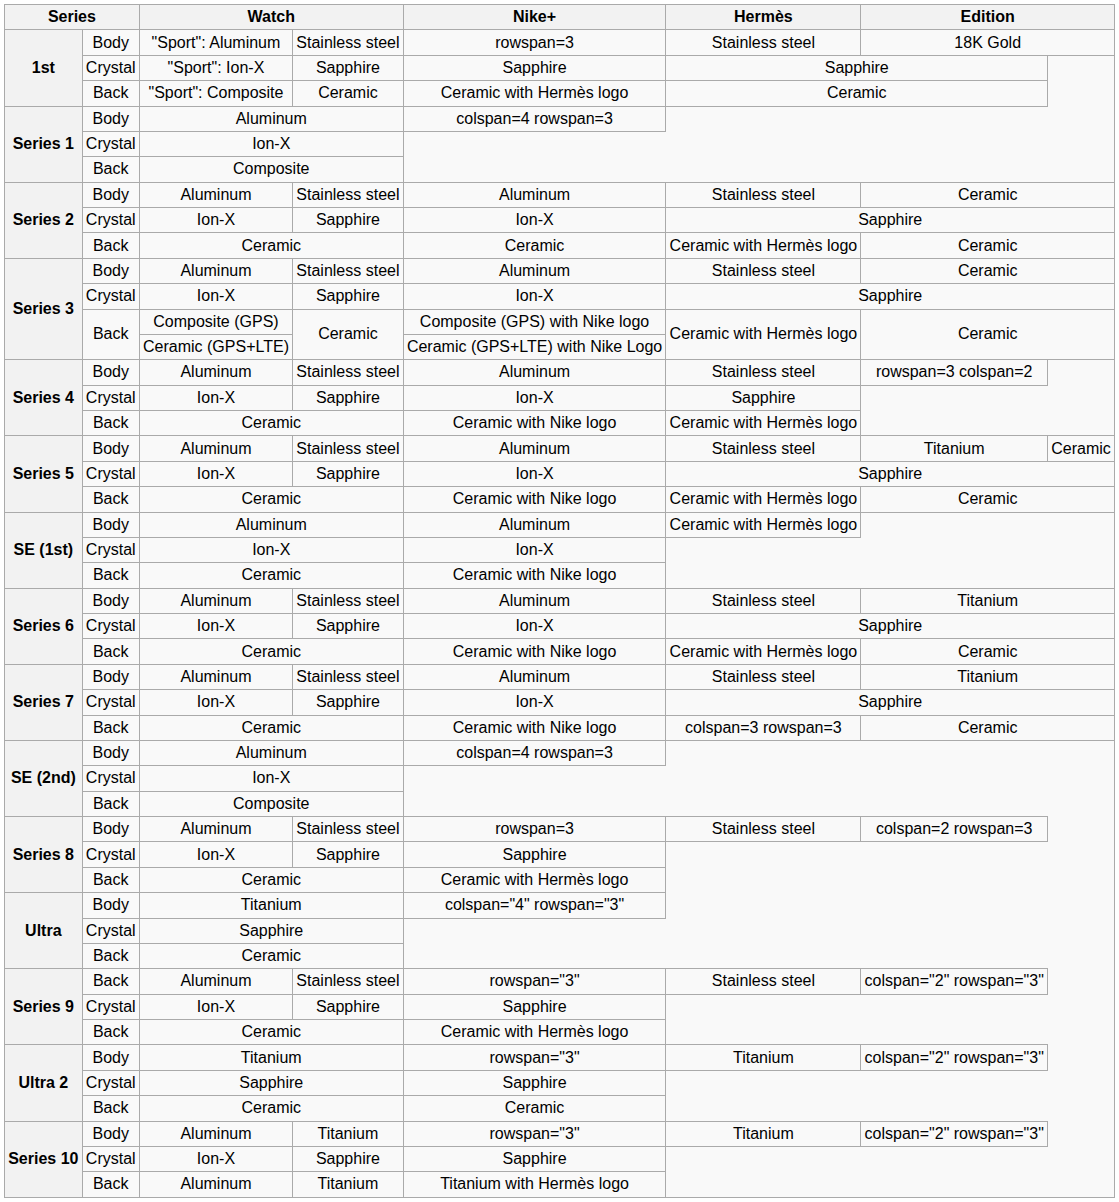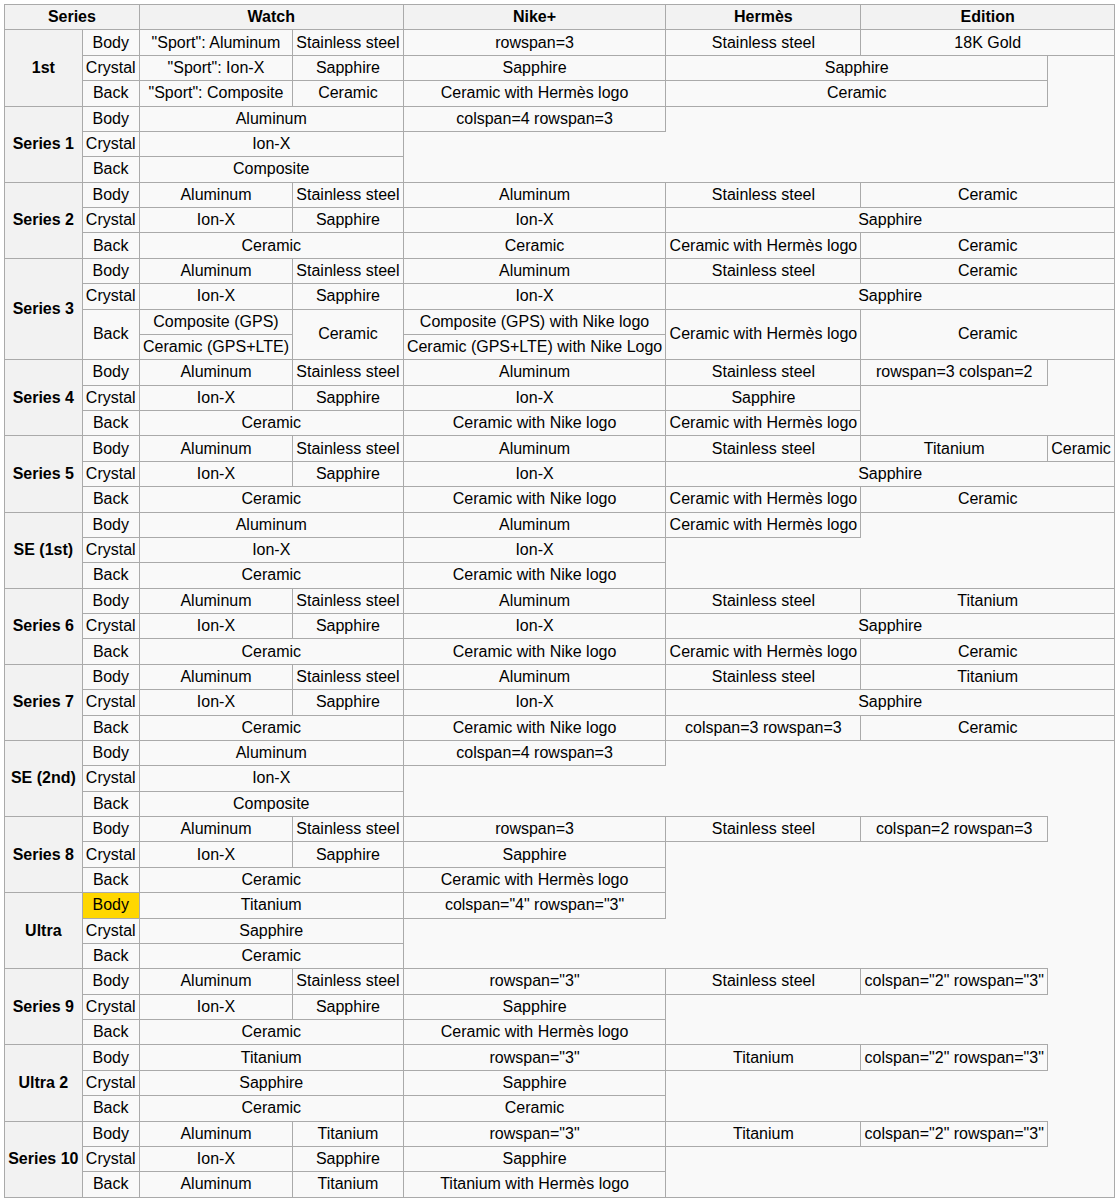(111, 905) no background -> (111, 905) gold background
(111, 981) Back -> (111, 981) Body
